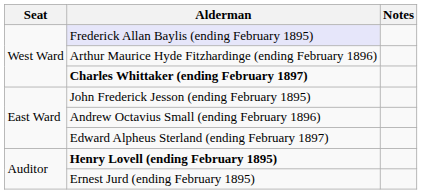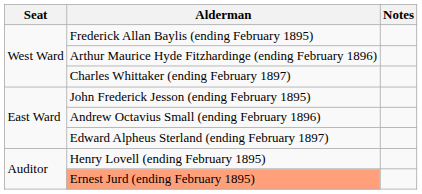(192, 35) lavender background -> (192, 35) no background
(189, 76) bold -> (180, 76) normal
(173, 158) bold -> (168, 158) normal
(162, 179) no background -> (162, 179) lightsalmon background
